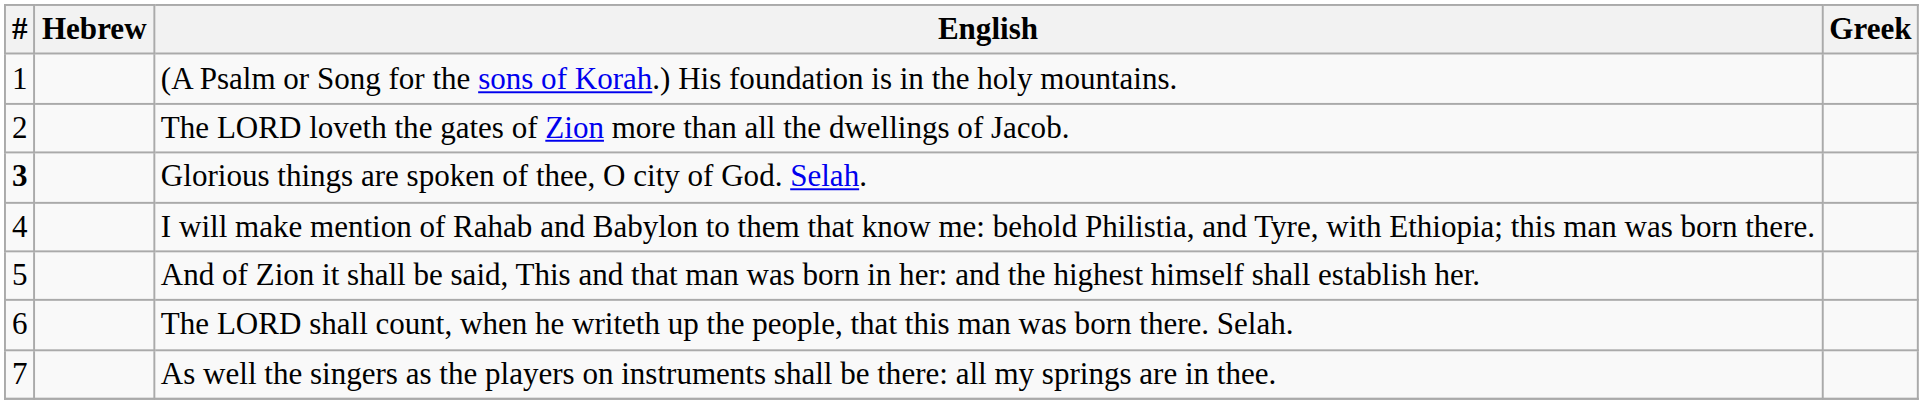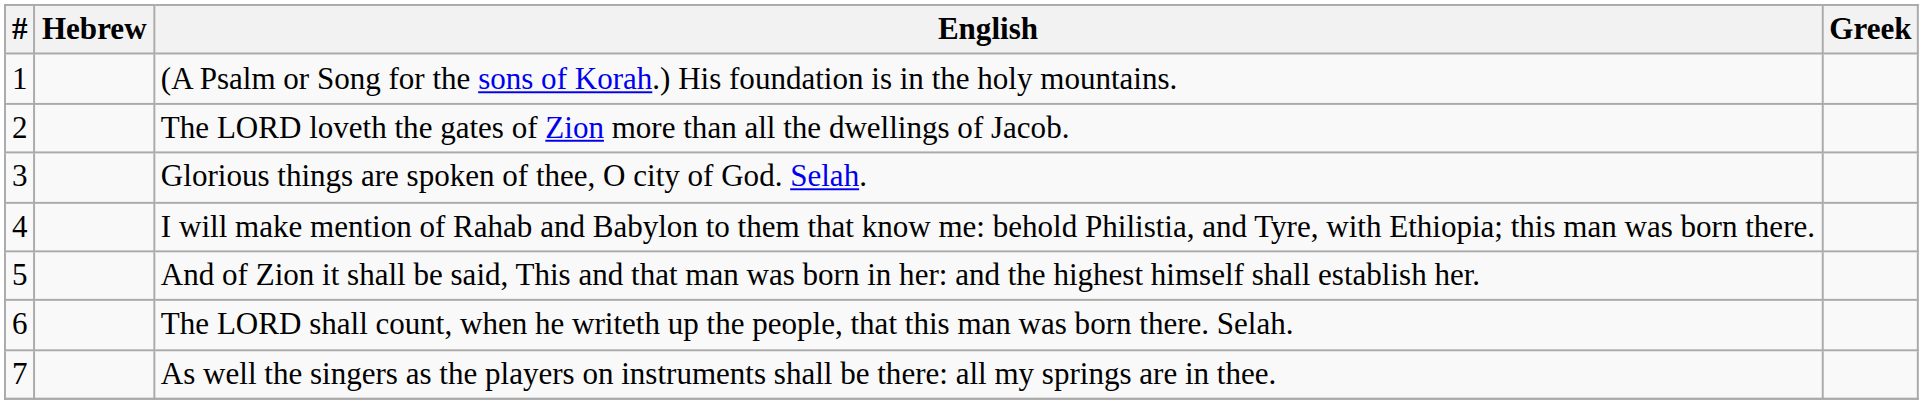(20, 176) bold -> (20, 176) normal
